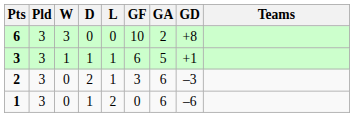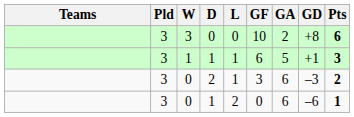columns swapped: (276, 15) <-> (17, 15)
